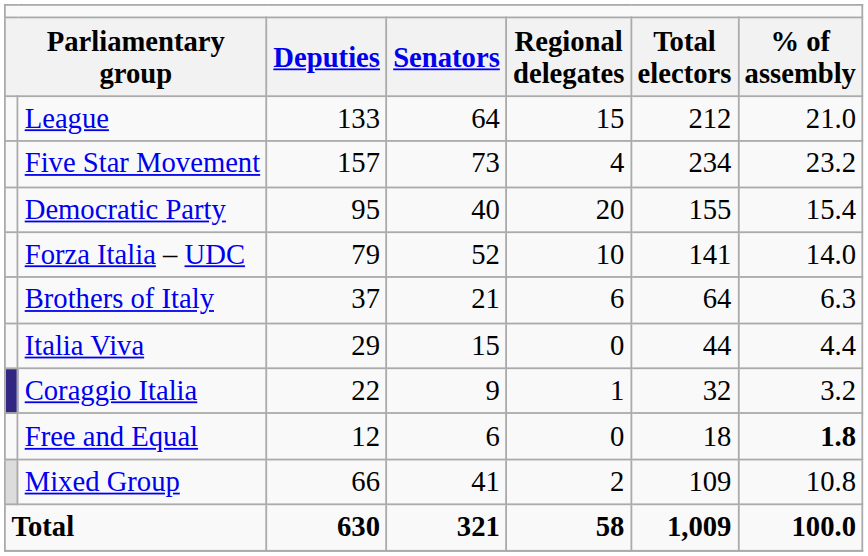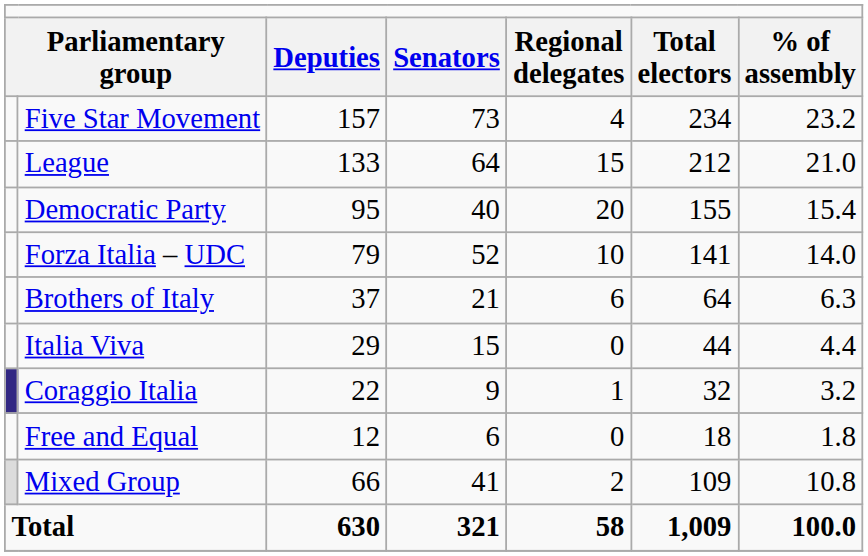rows swapped: (142, 163) <-> (67, 118)
(838, 436) bold -> (838, 436) normal
